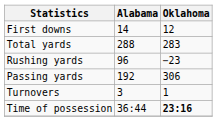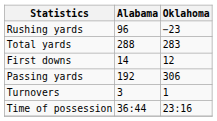rows swapped: (39, 29) <-> (45, 61)
(177, 108) bold -> (177, 108) normal
